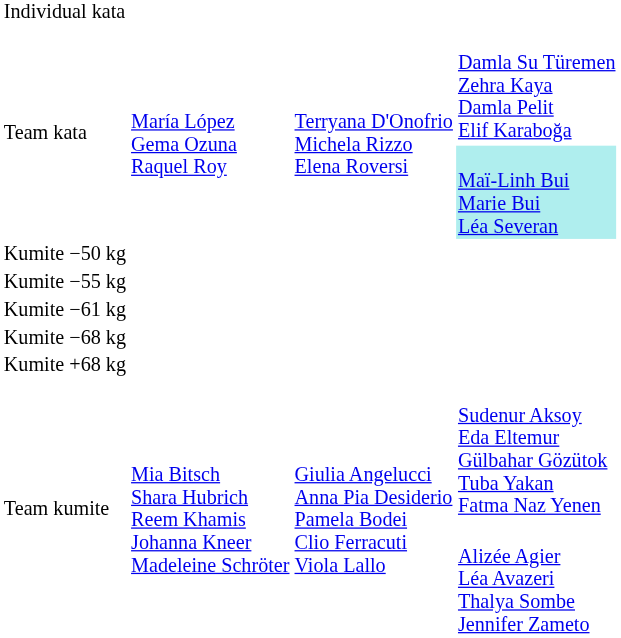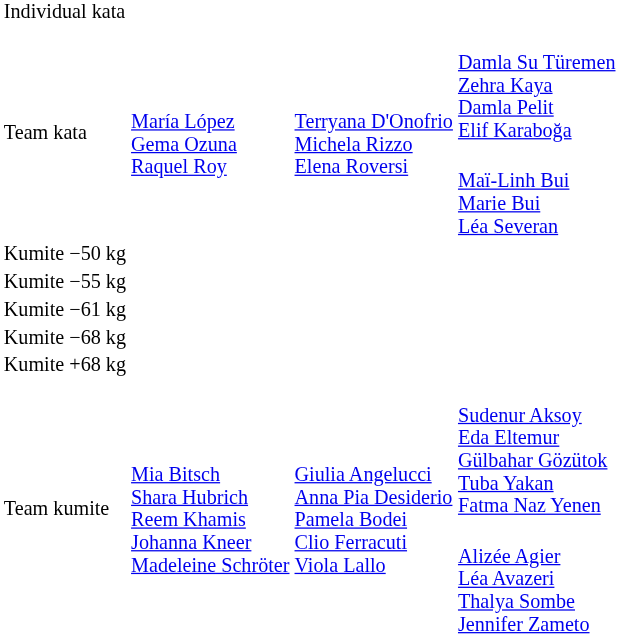(514, 203) paleturquoise background -> (514, 203) no background
